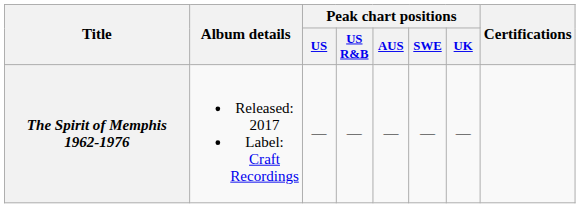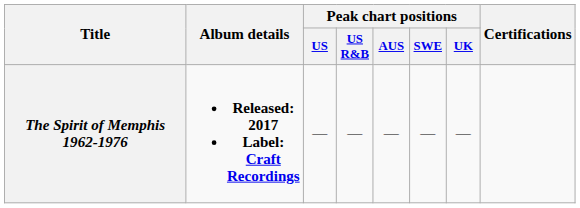(246, 142) normal -> (244, 142) bold
